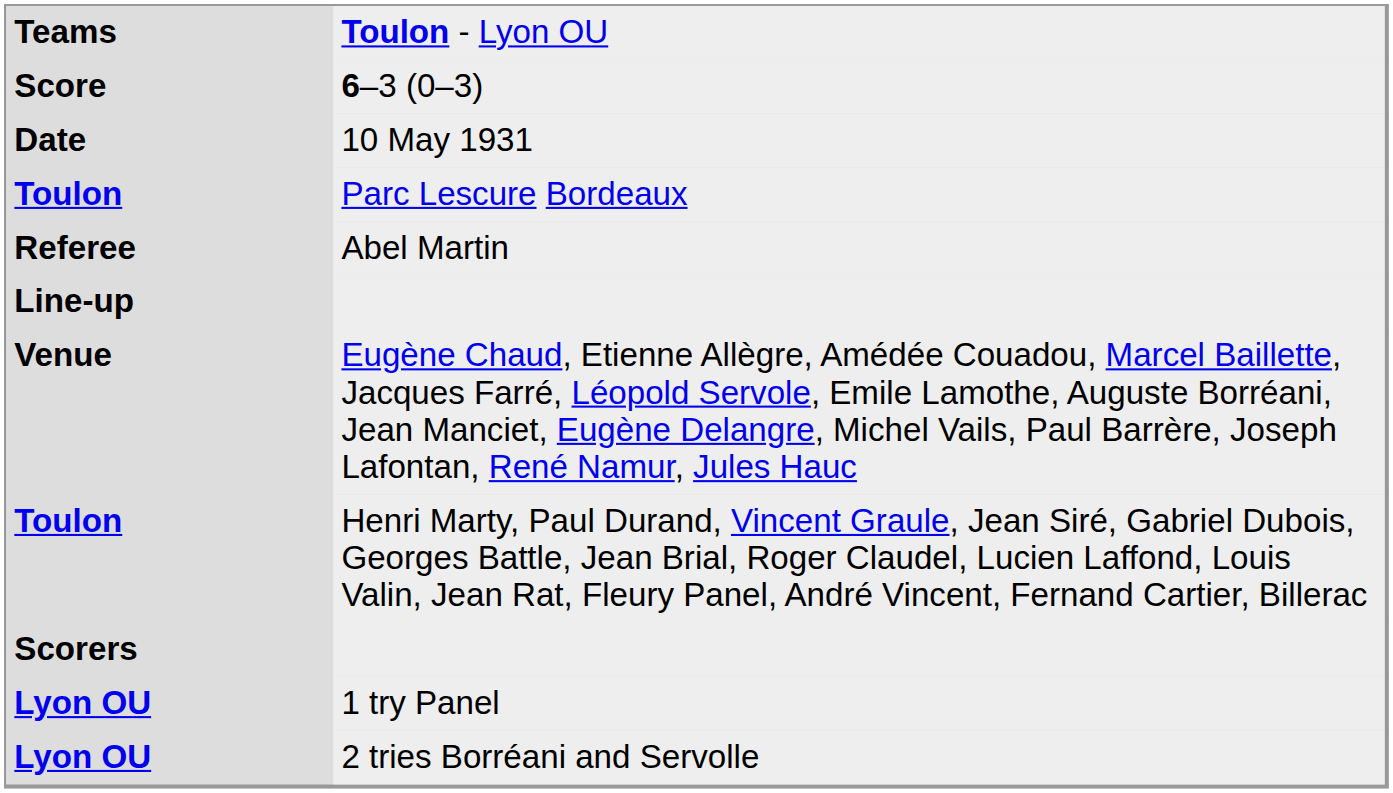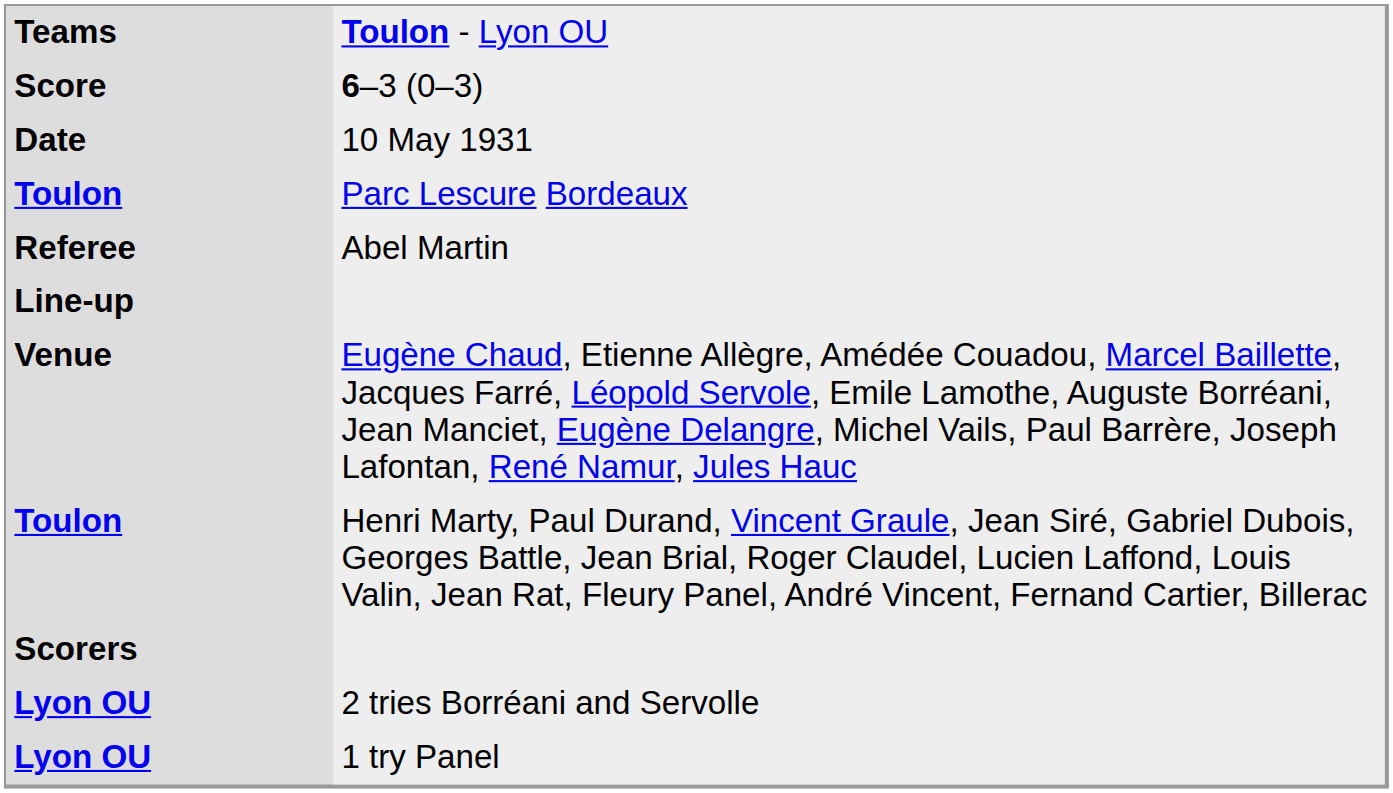(421, 703) 1 try Panel -> (550, 703) 2 tries Borréani and Servolle
(550, 756) 2 tries Borréani and Servolle -> (421, 756) 1 try Panel
